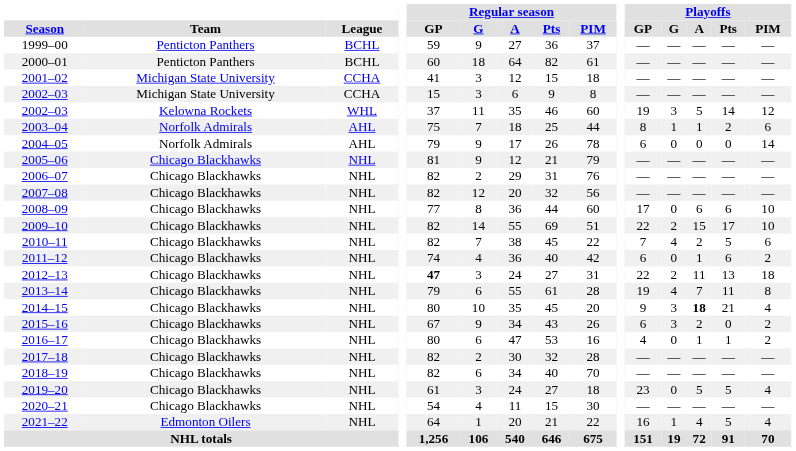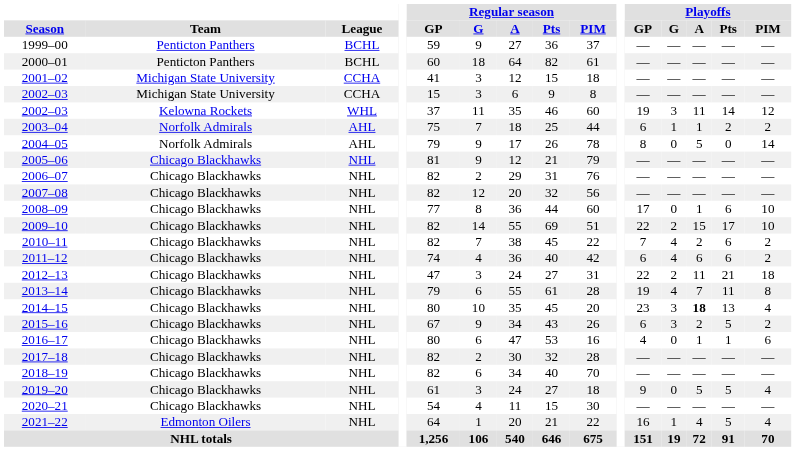(699, 110) 5 -> (699, 110) 11
(643, 127) 8 -> (643, 127) 6
(768, 127) 6 -> (768, 127) 2
(643, 143) 6 -> (643, 143) 8
(699, 143) 0 -> (699, 143) 5
(699, 209) 6 -> (699, 209) 1
(728, 241) 5 -> (728, 241) 6
(768, 241) 6 -> (768, 241) 2
(674, 258) 0 -> (674, 258) 4
(699, 258) 1 -> (699, 258) 6
(433, 274) bold -> (433, 274) normal
(728, 274) 13 -> (728, 274) 21
(643, 307) 9 -> (643, 307) 23
(728, 307) 21 -> (728, 307) 13
(728, 323) 0 -> (728, 323) 5
(768, 340) 2 -> (768, 340) 6
(643, 389) 23 -> (643, 389) 9
